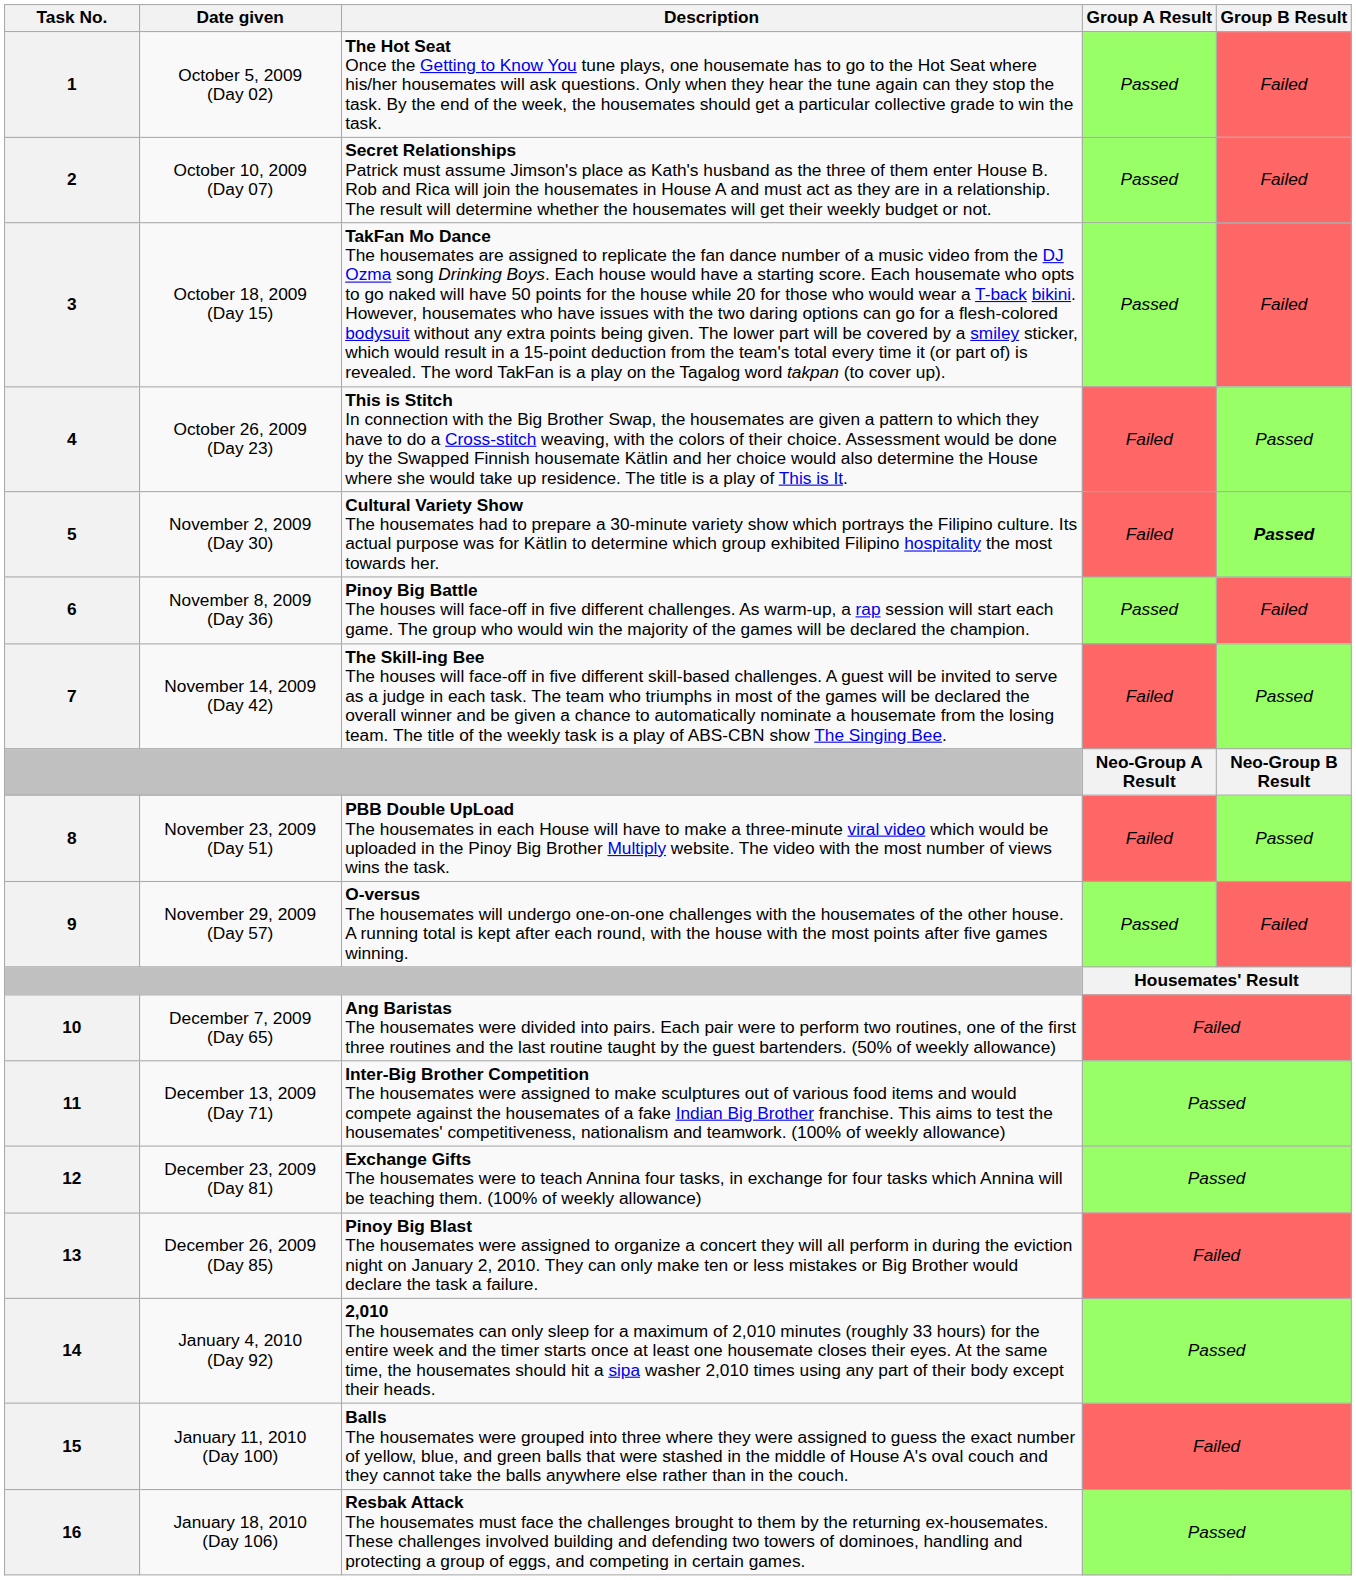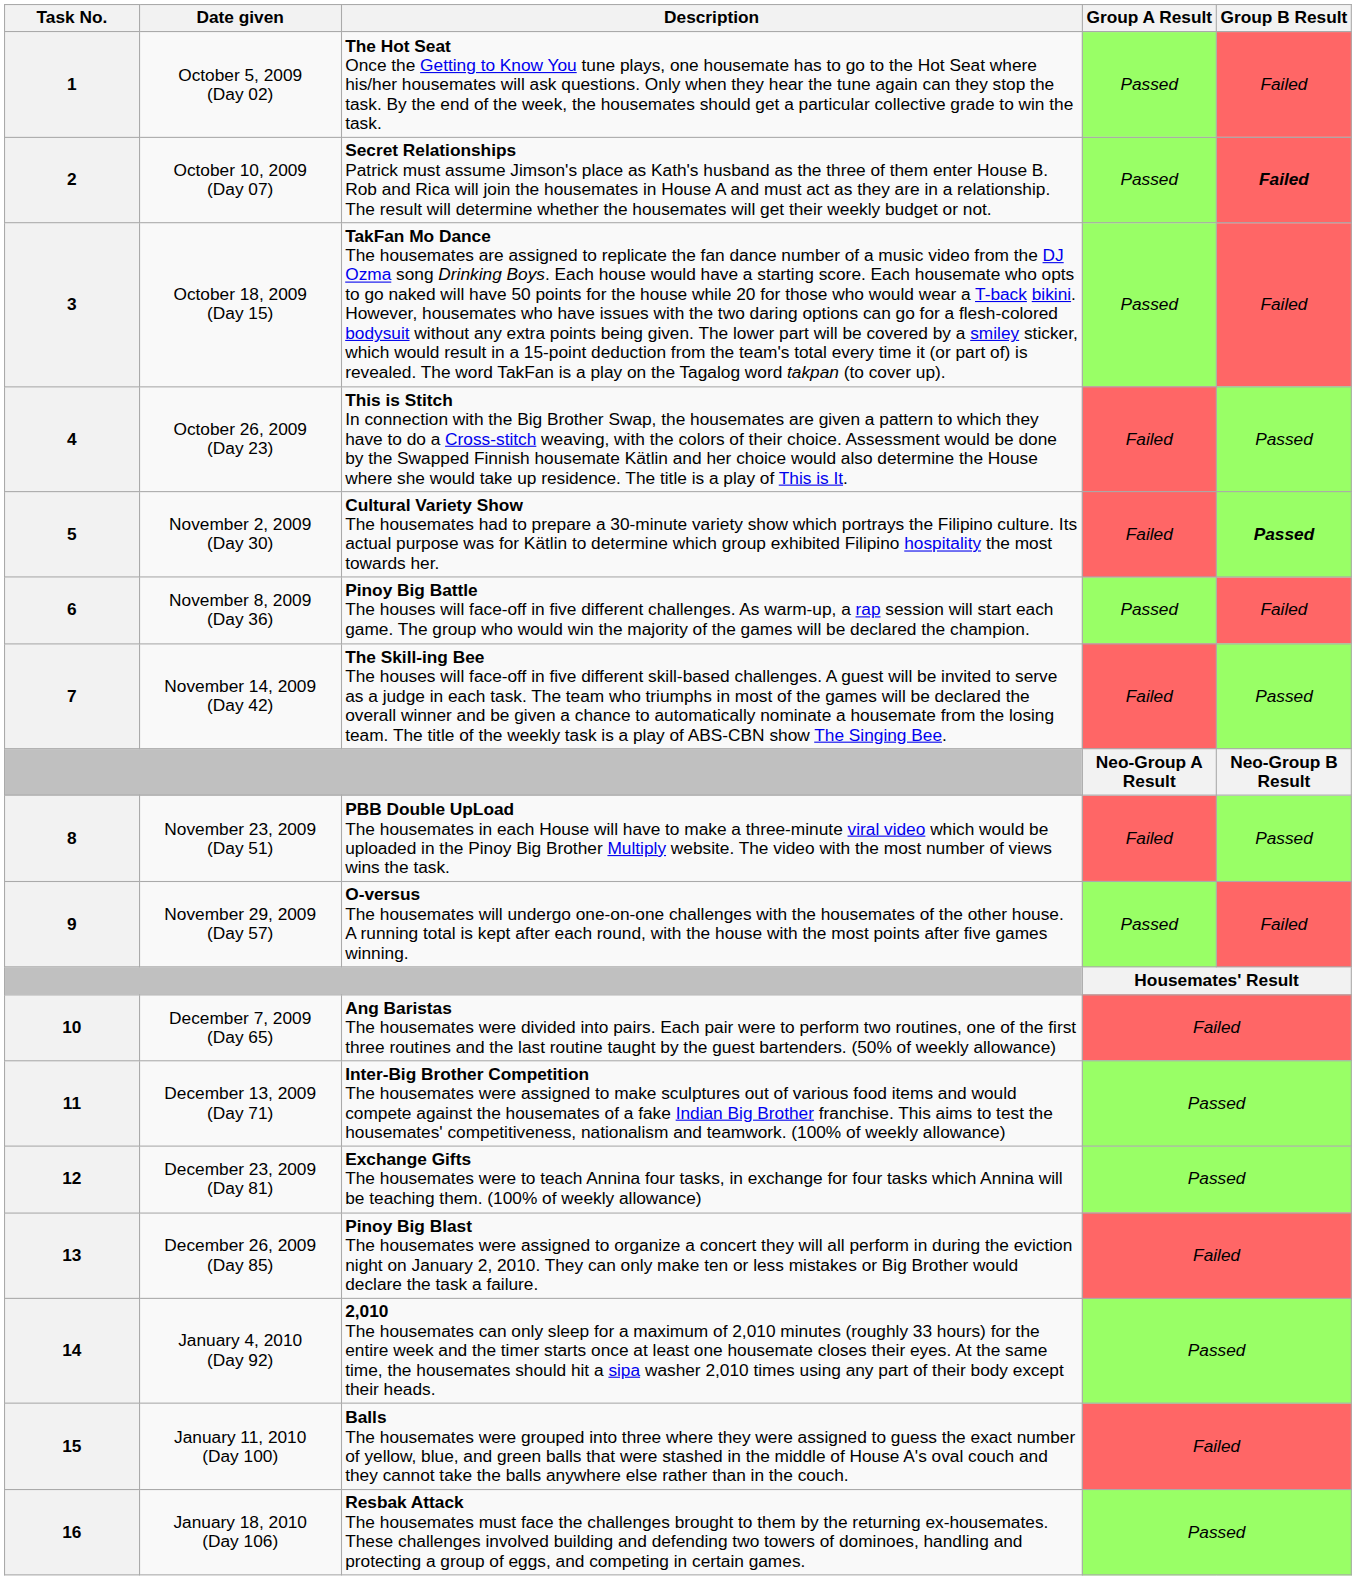(1284, 179) normal -> (1284, 179) bold
